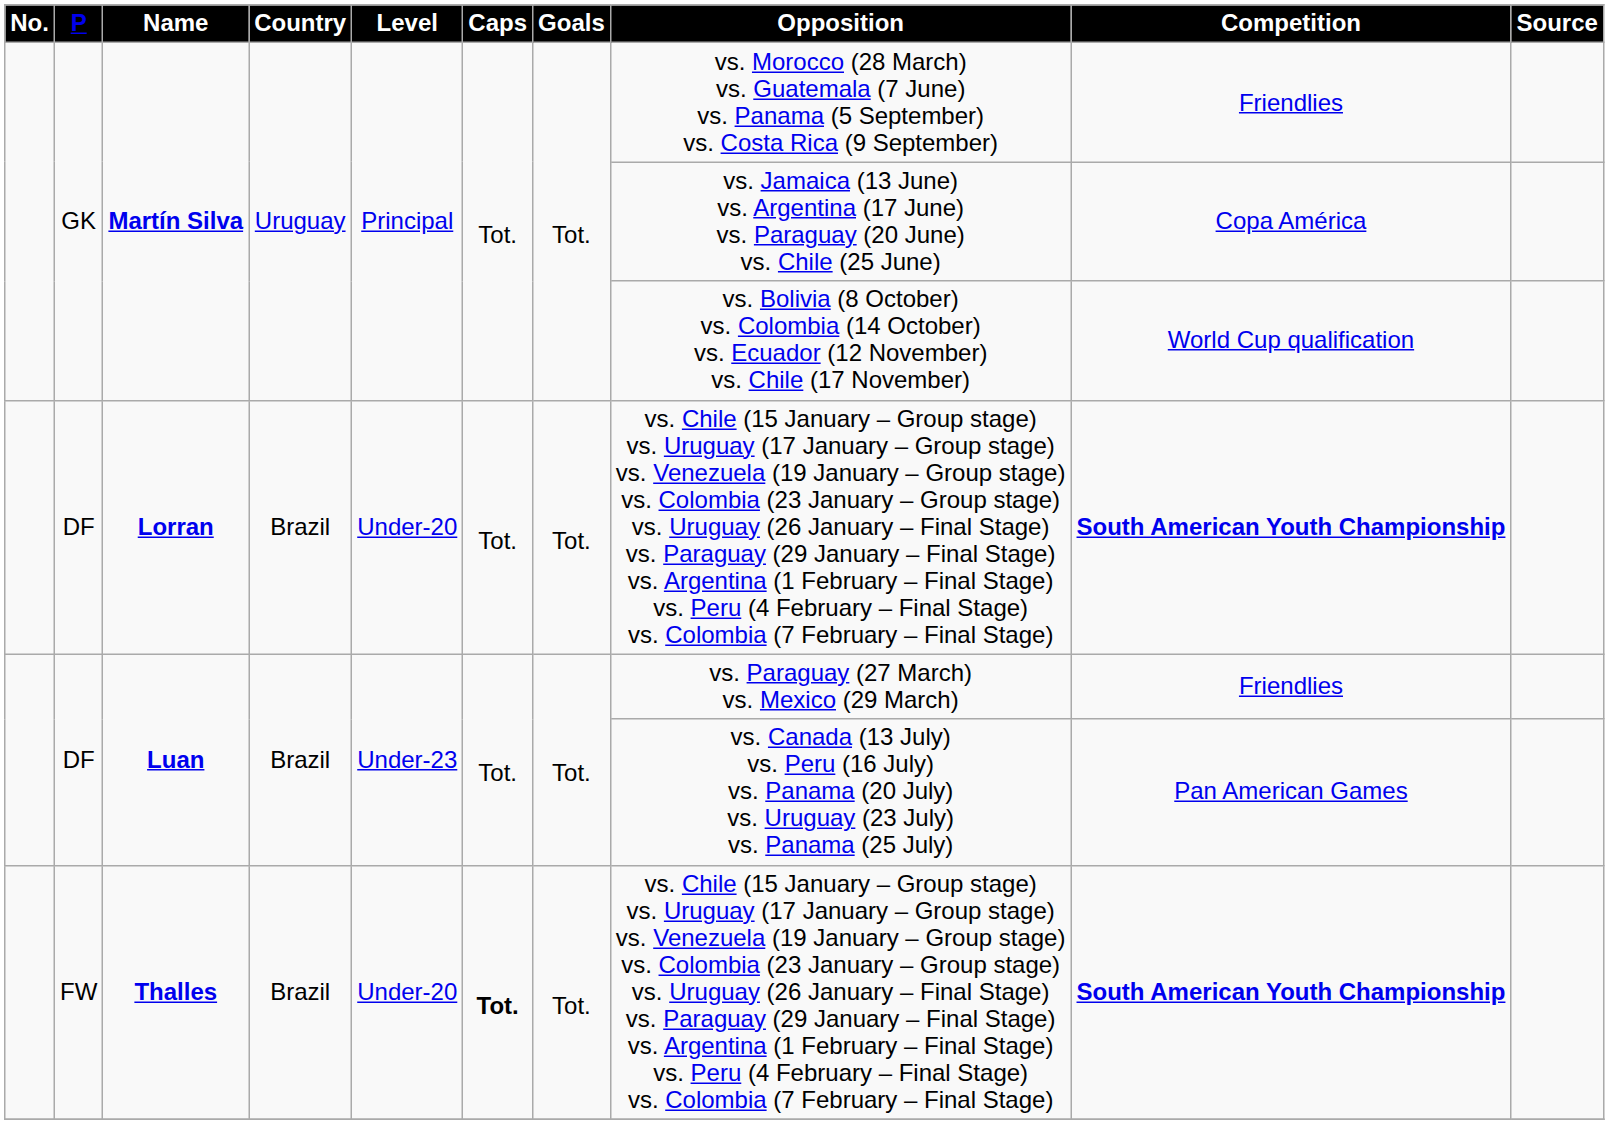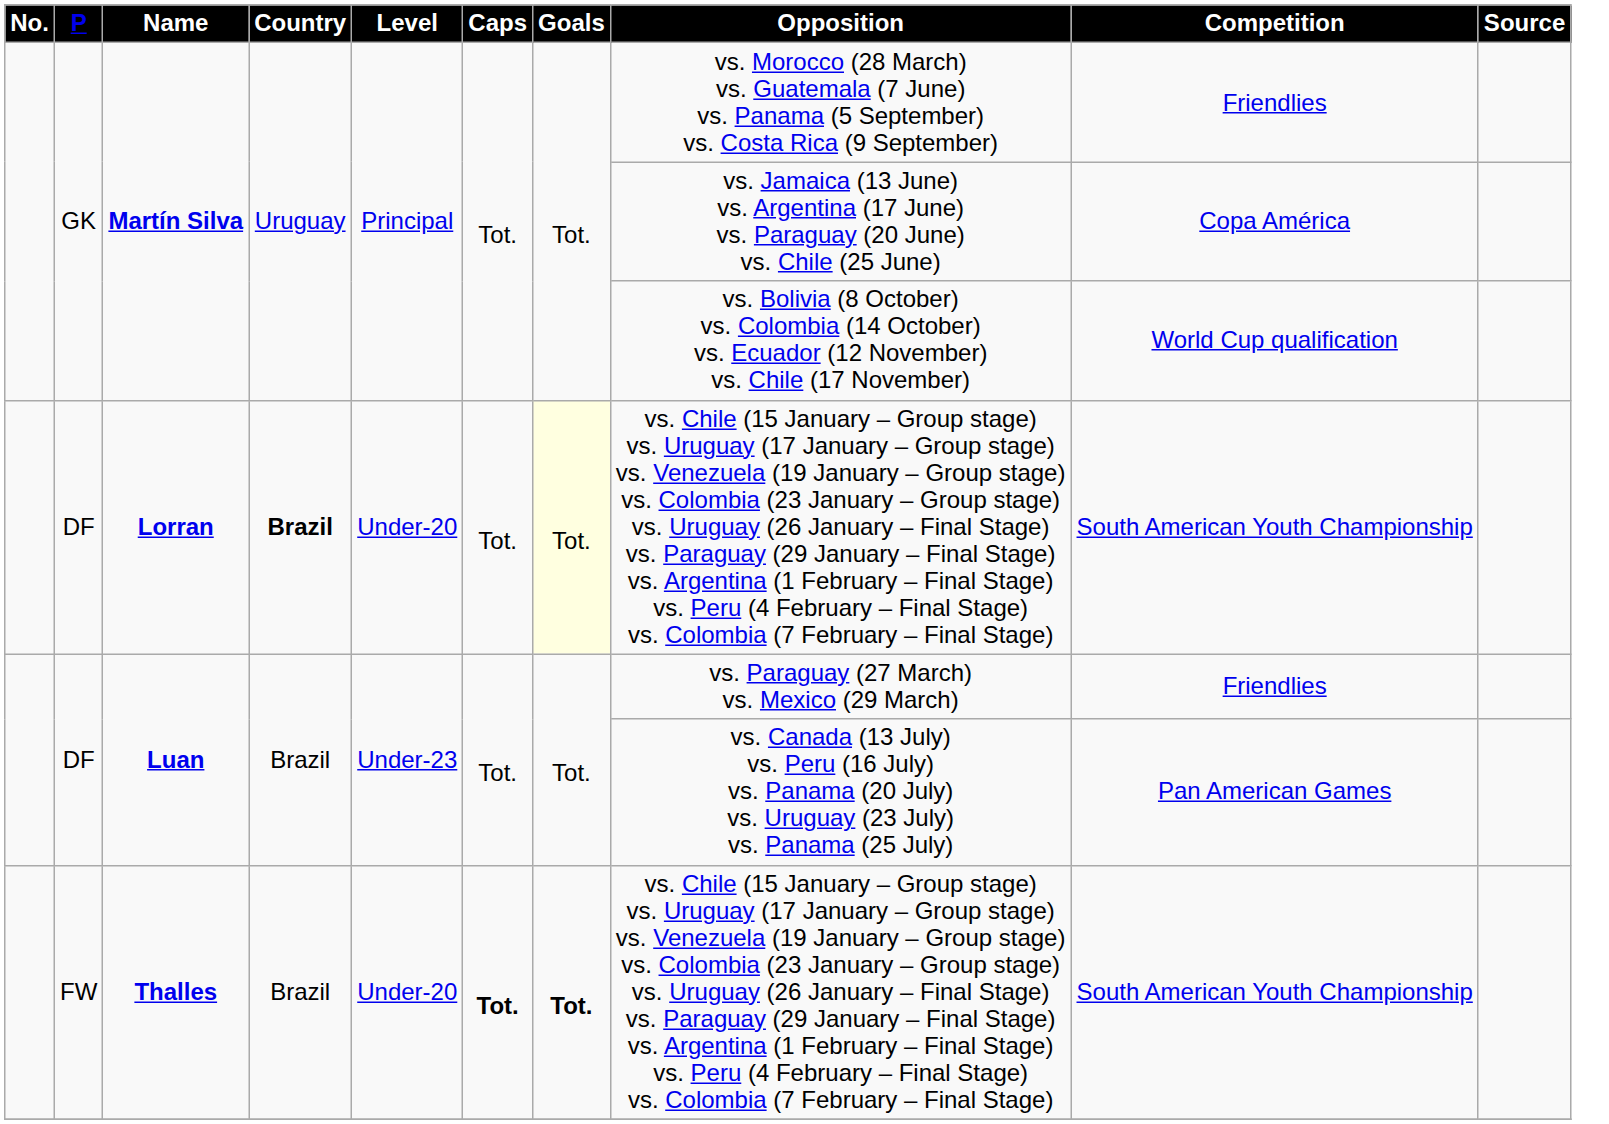(300, 526) normal -> (300, 526) bold
(571, 540) no background -> (571, 540) lightyellow background
(1291, 526) bold -> (1275, 526) normal
(571, 1005) normal -> (571, 1005) bold
(1291, 991) bold -> (1275, 991) normal
